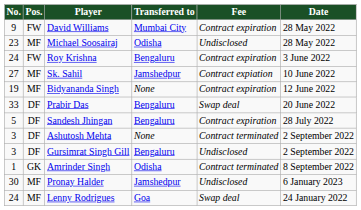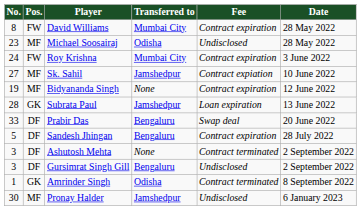(14, 27) 9 -> (14, 27) 8
(154, 58) Bengaluru -> (160, 58) Mumbai City
+ row: (72, 105)
- row: (81, 197)
